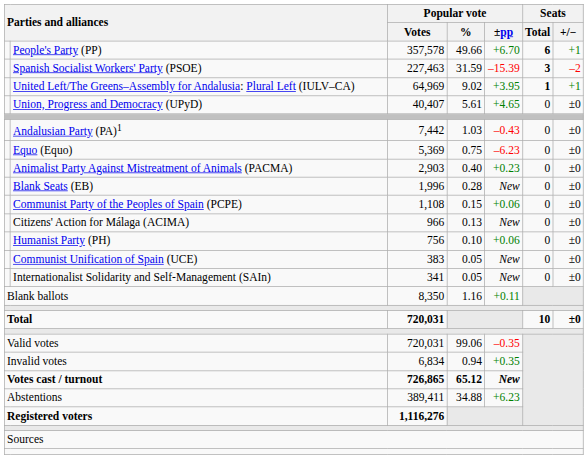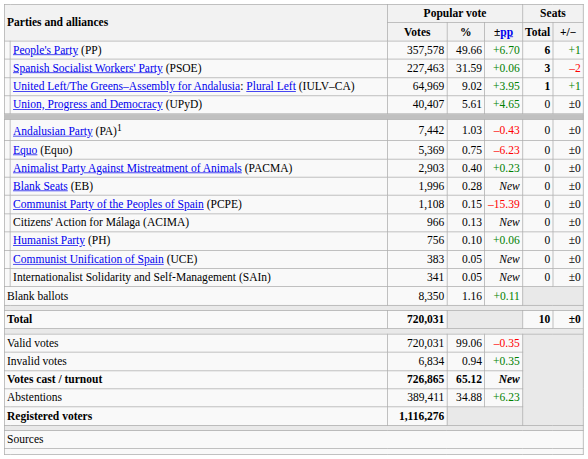(504, 68) –15.39 -> (506, 68) +0.06
(506, 204) +0.06 -> (504, 204) –15.39
